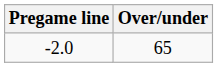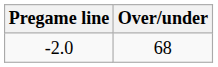(163, 47) 65 -> (163, 47) 68
